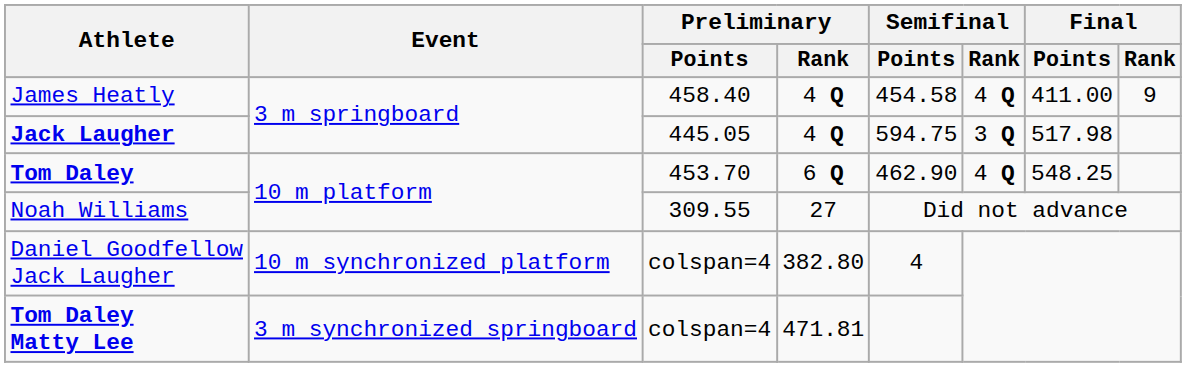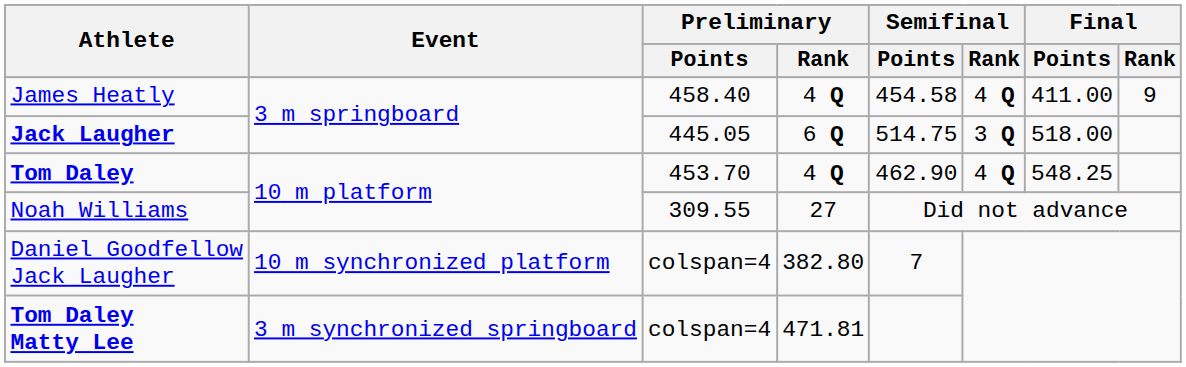(823, 134) 4 Q -> (823, 134) 6 Q
(916, 134) 594.75 -> (916, 134) 514.75
(1072, 134) 517.98 -> (1072, 134) 518.00
(823, 173) 6 Q -> (823, 173) 4 Q
(916, 263) 4 -> (916, 263) 7
